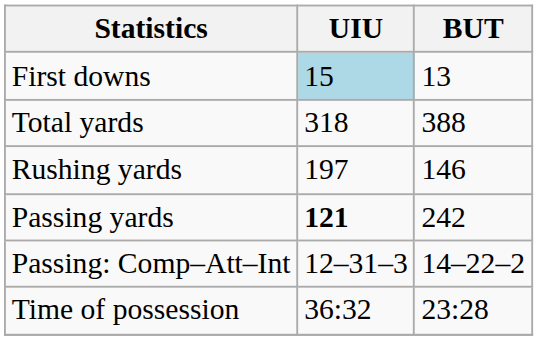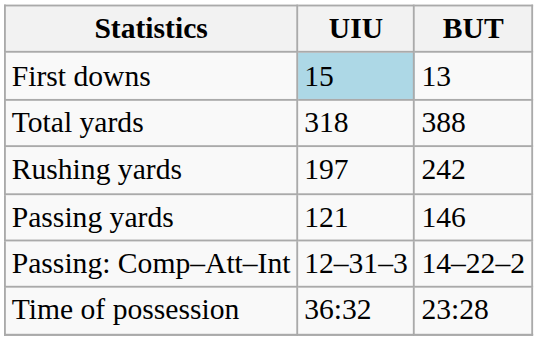(444, 169) 146 -> (444, 169) 242
(326, 216) bold -> (326, 216) normal
(444, 216) 242 -> (444, 216) 146
